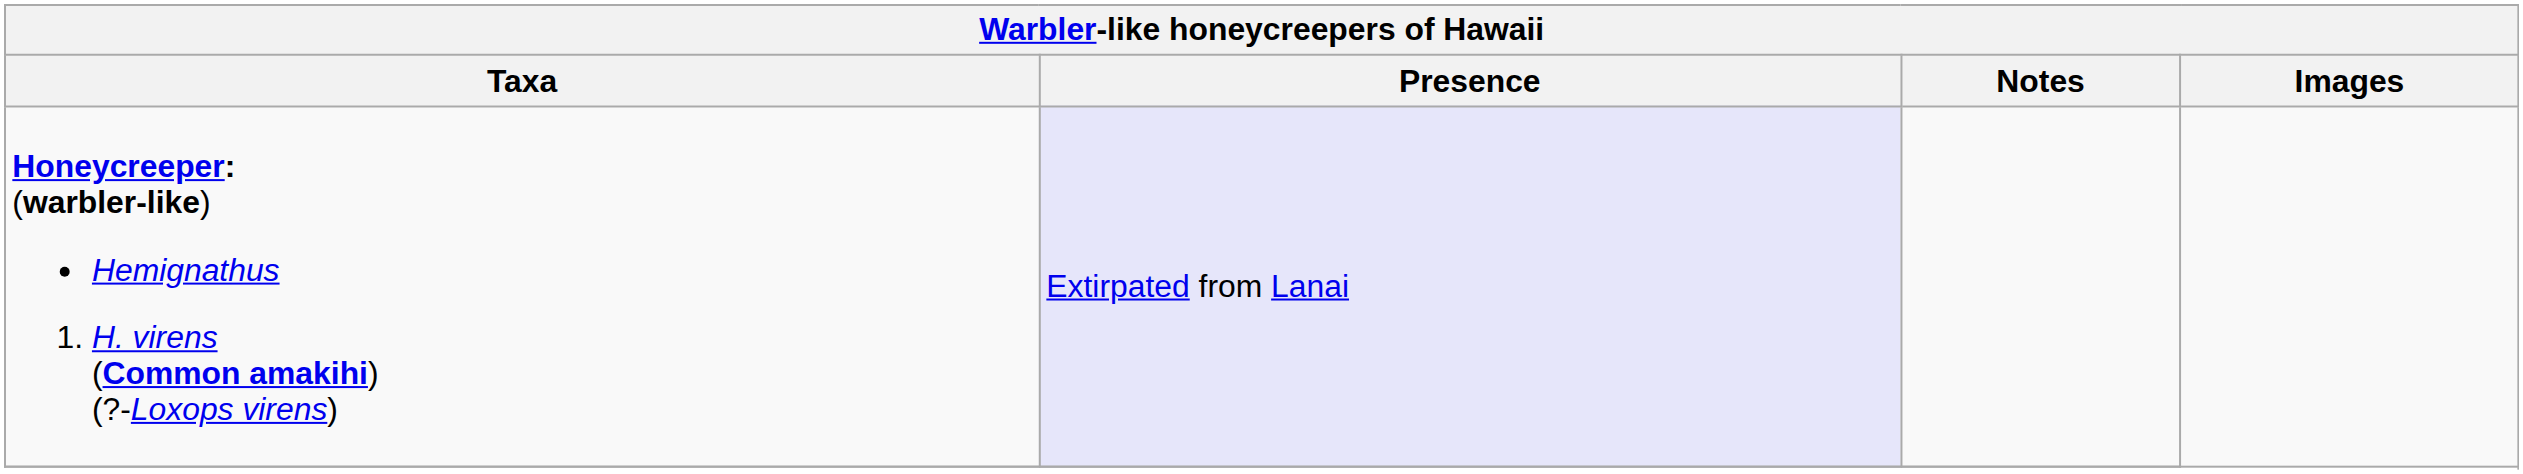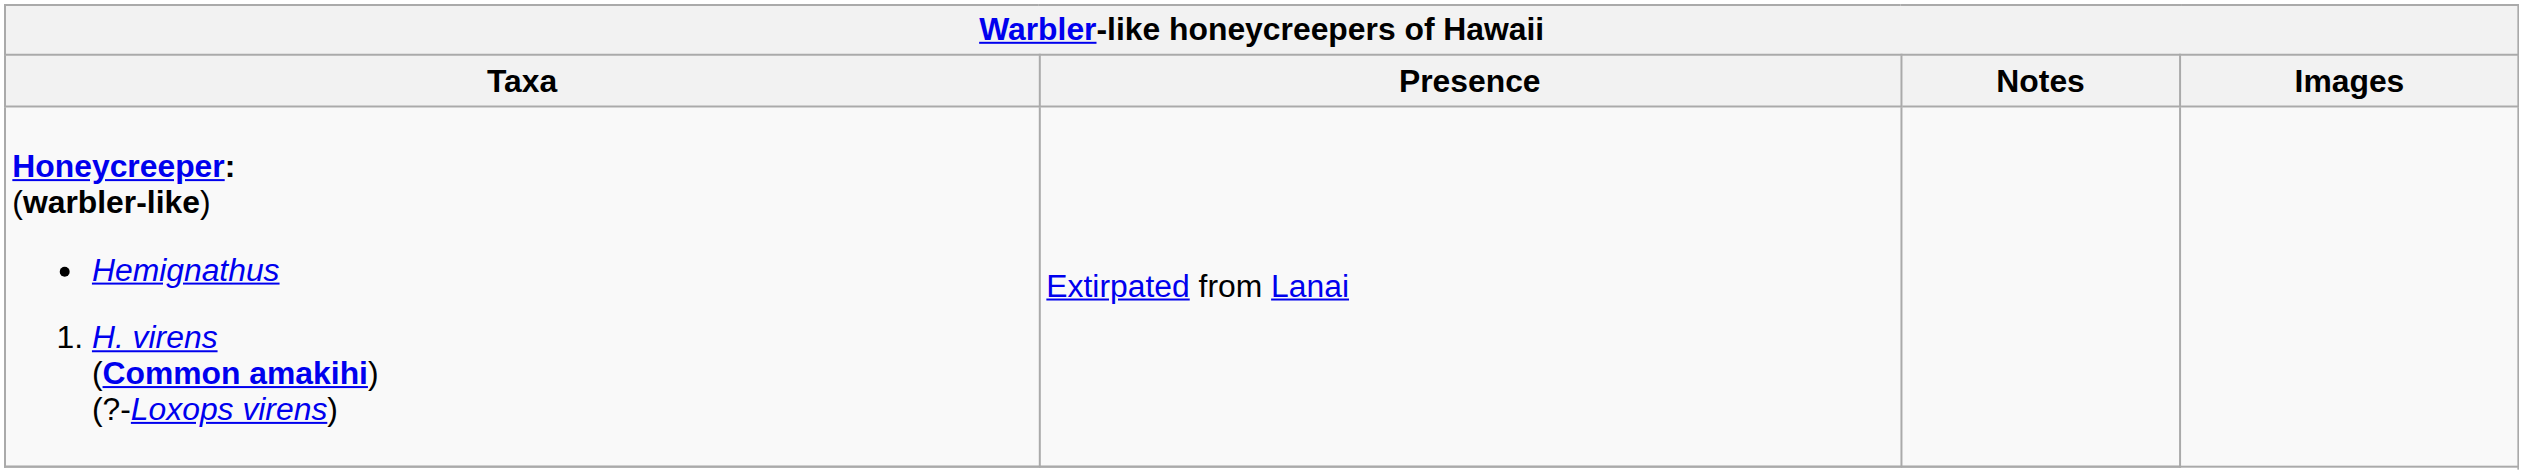(1198, 285) lavender background -> (1198, 285) no background
